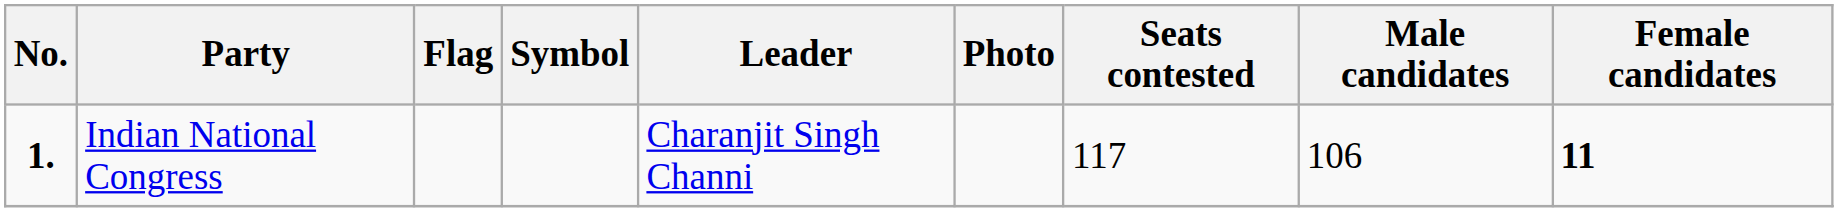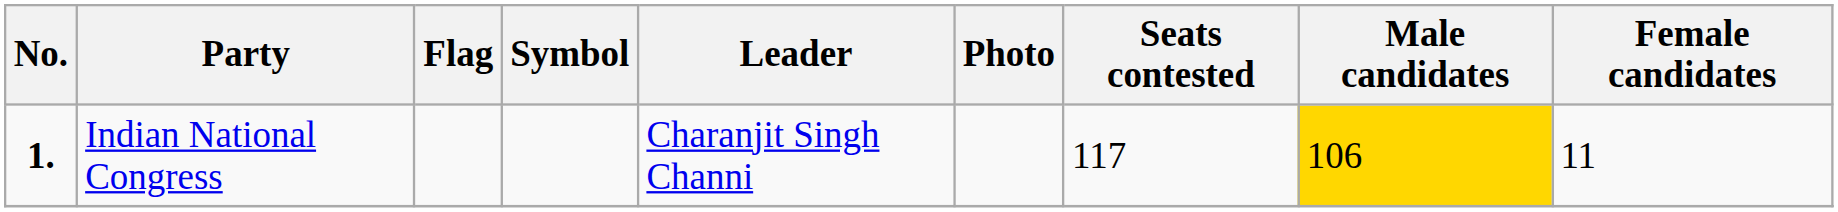(1334, 154) no background -> (1334, 154) gold background
(1578, 154) bold -> (1578, 154) normal
